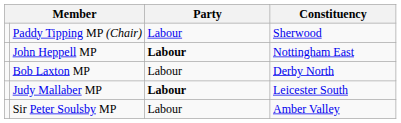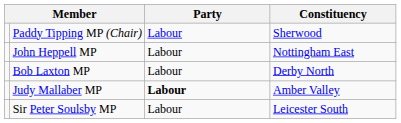(167, 52) bold -> (165, 52) normal
(310, 90) Leicester South -> (306, 90) Amber Valley
(306, 109) Amber Valley -> (310, 109) Leicester South
